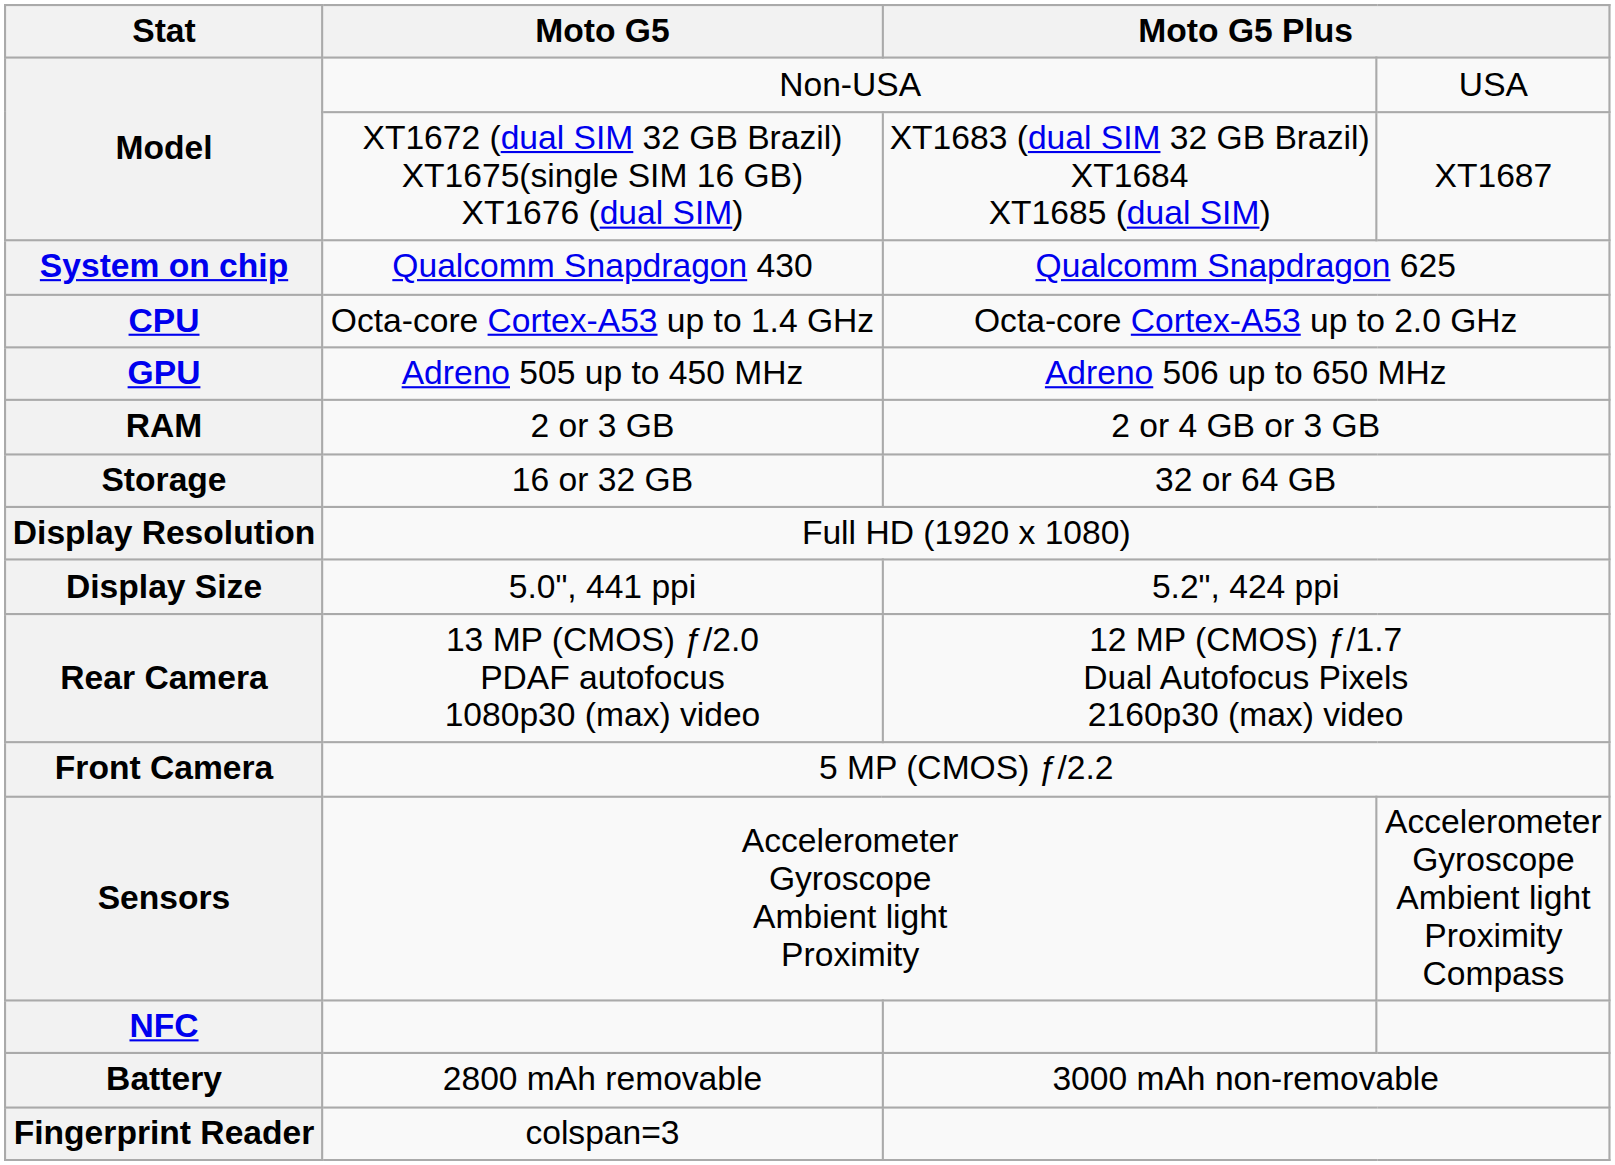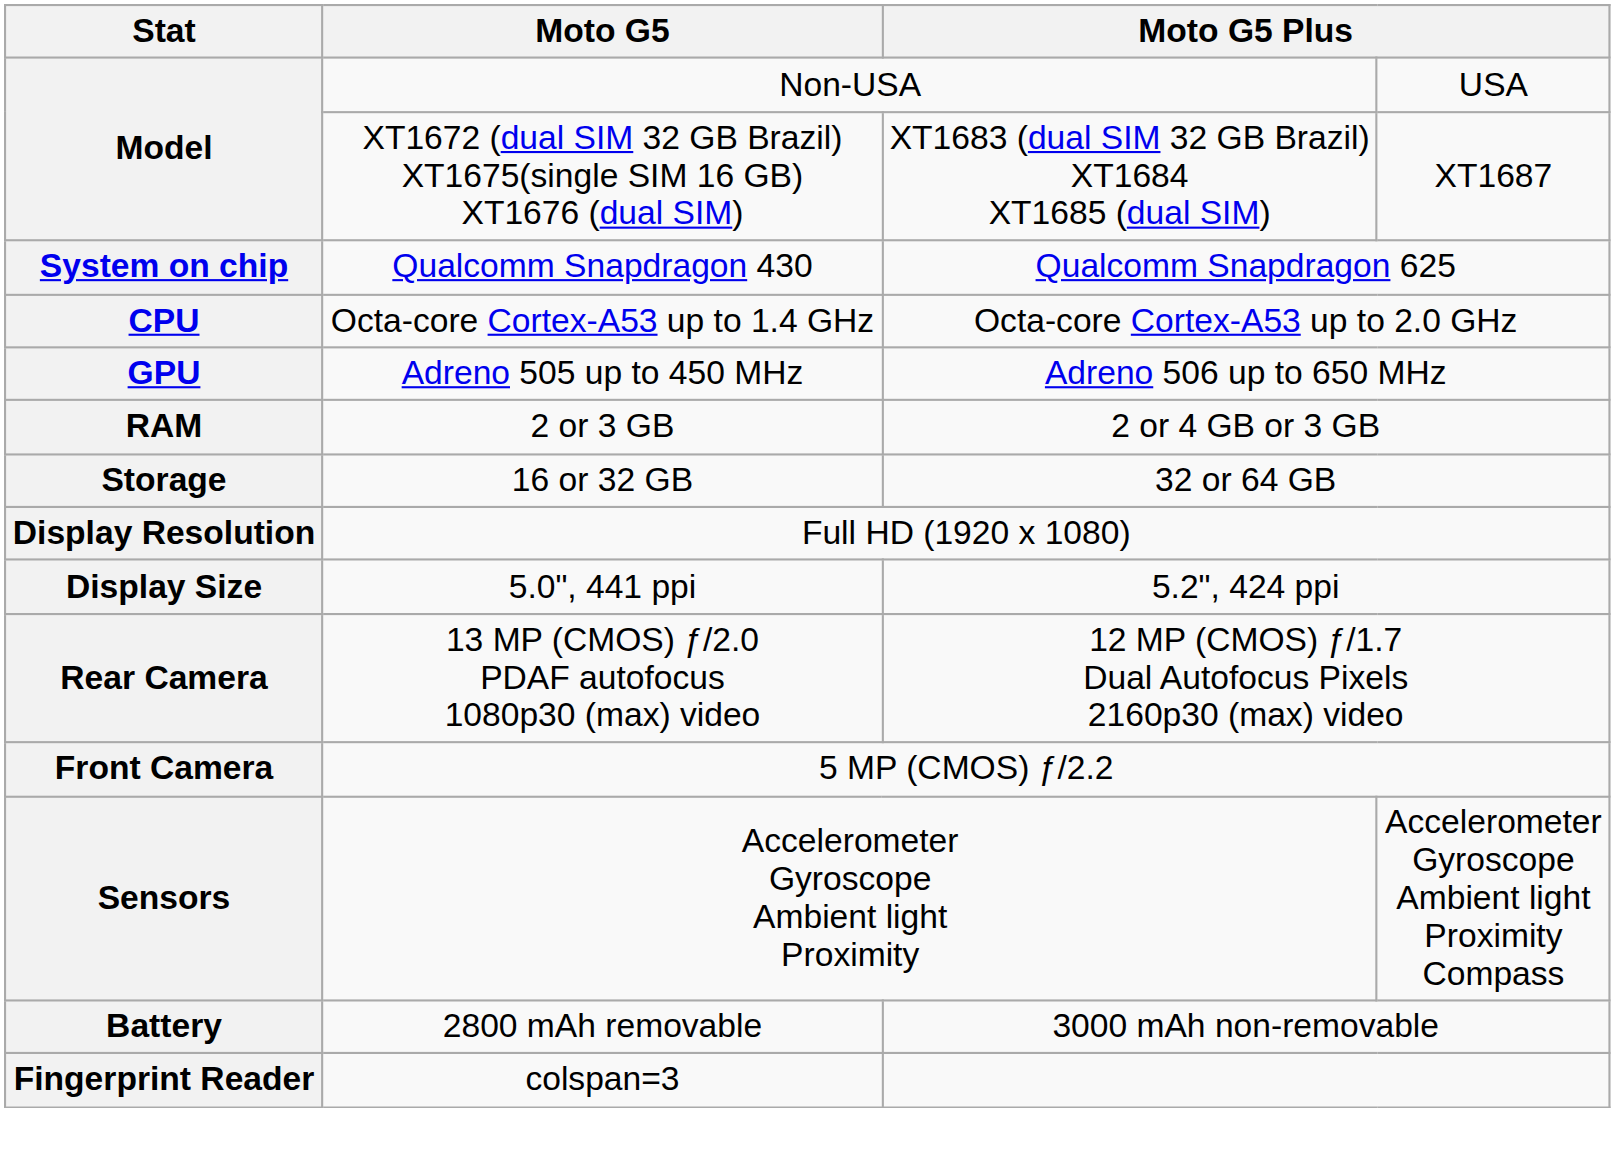- row: (164, 1026)
